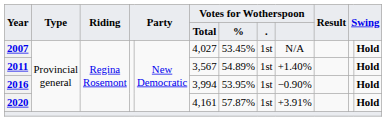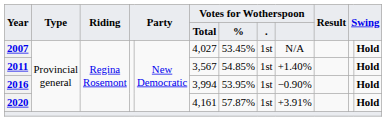(238, 67) 54.89% -> (238, 67) 54.85%
